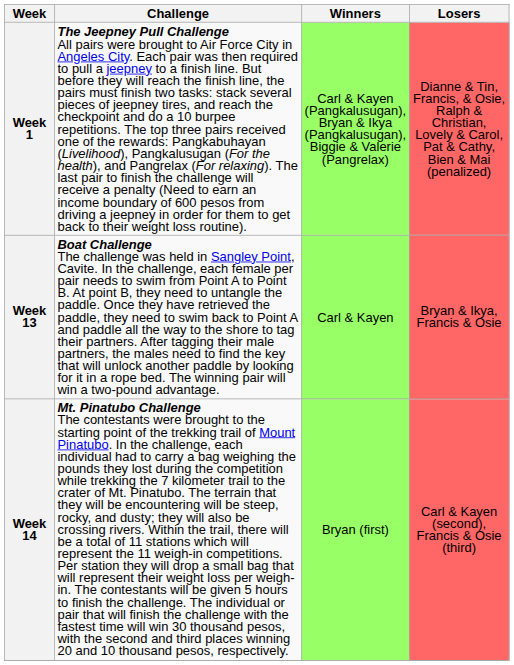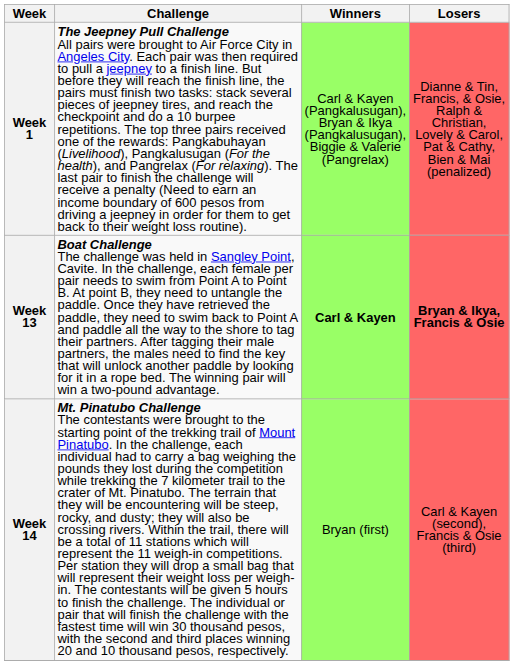(355, 317) normal -> (355, 317) bold
(459, 317) normal -> (459, 317) bold
